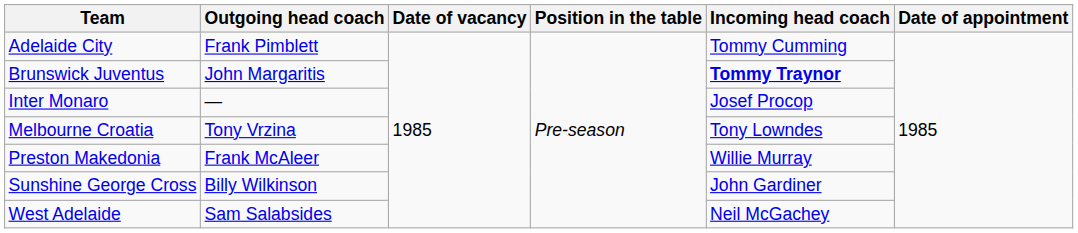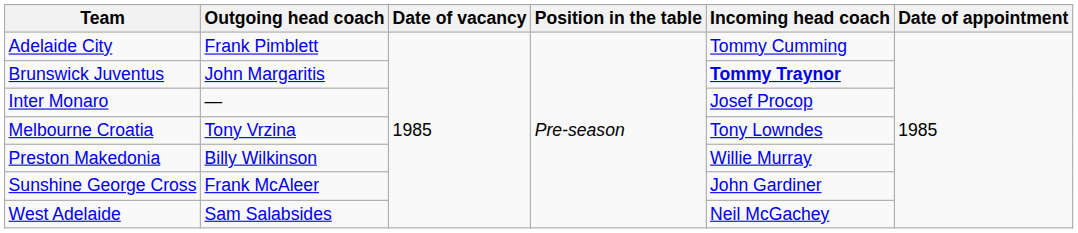(262, 158) Frank McAleer -> (261, 158) Billy Wilkinson
(261, 185) Billy Wilkinson -> (262, 185) Frank McAleer
